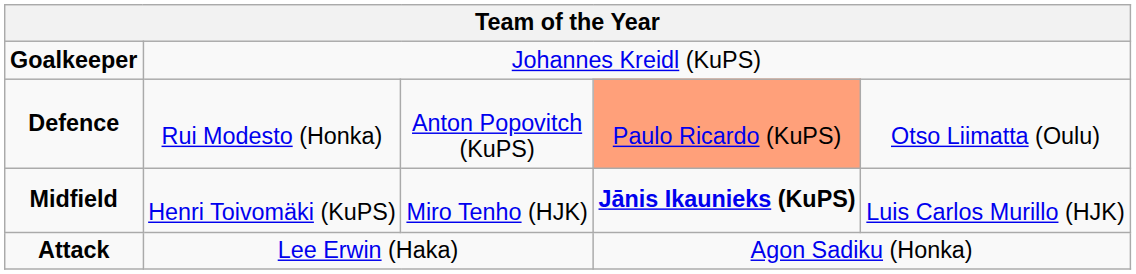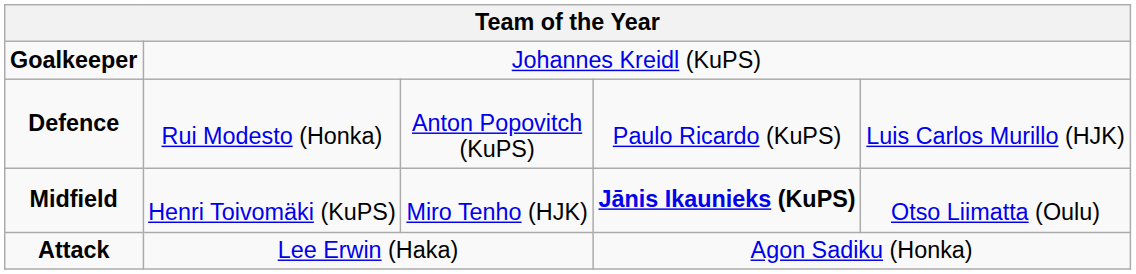(727, 136) lightsalmon background -> (727, 136) no background
(996, 136) Otso Liimatta (Oulu) -> (996, 136) Luis Carlos Murillo (HJK)
(996, 213) Luis Carlos Murillo (HJK) -> (996, 213) Otso Liimatta (Oulu)
